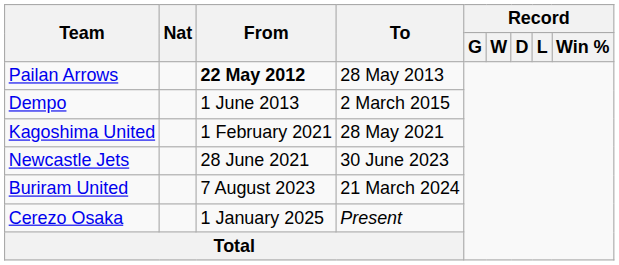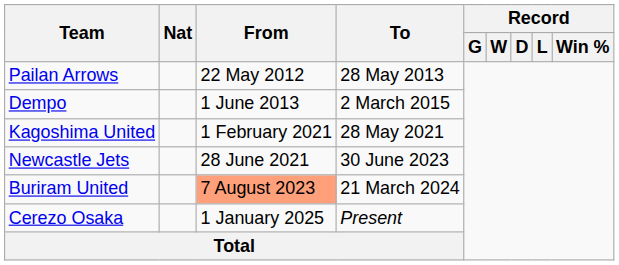(253, 75) bold -> (252, 75) normal
(258, 189) no background -> (258, 189) lightsalmon background
